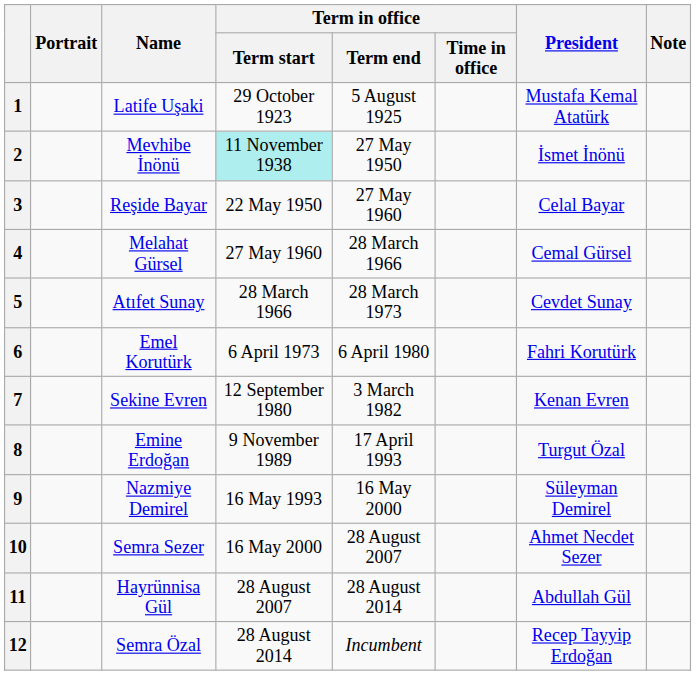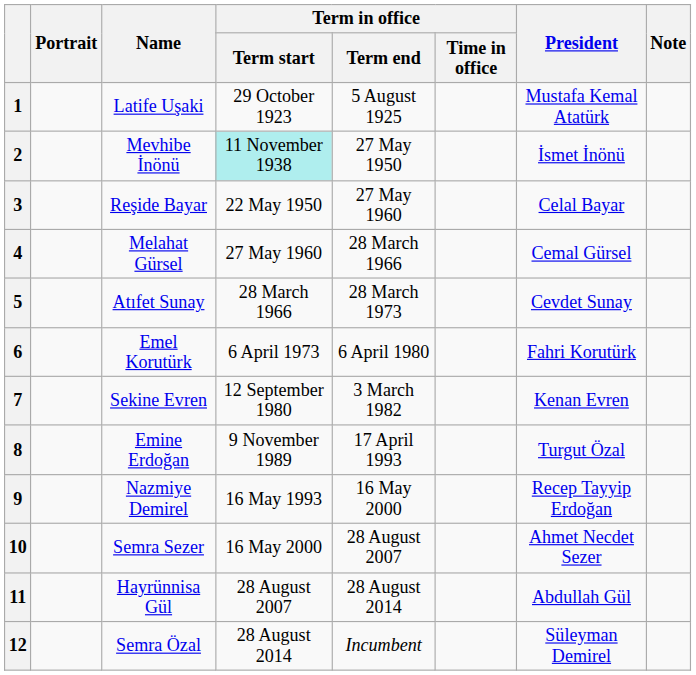(581, 498) Süleyman Demirel -> (581, 498) Recep Tayyip Erdoğan
(581, 645) Recep Tayyip Erdoğan -> (581, 645) Süleyman Demirel
